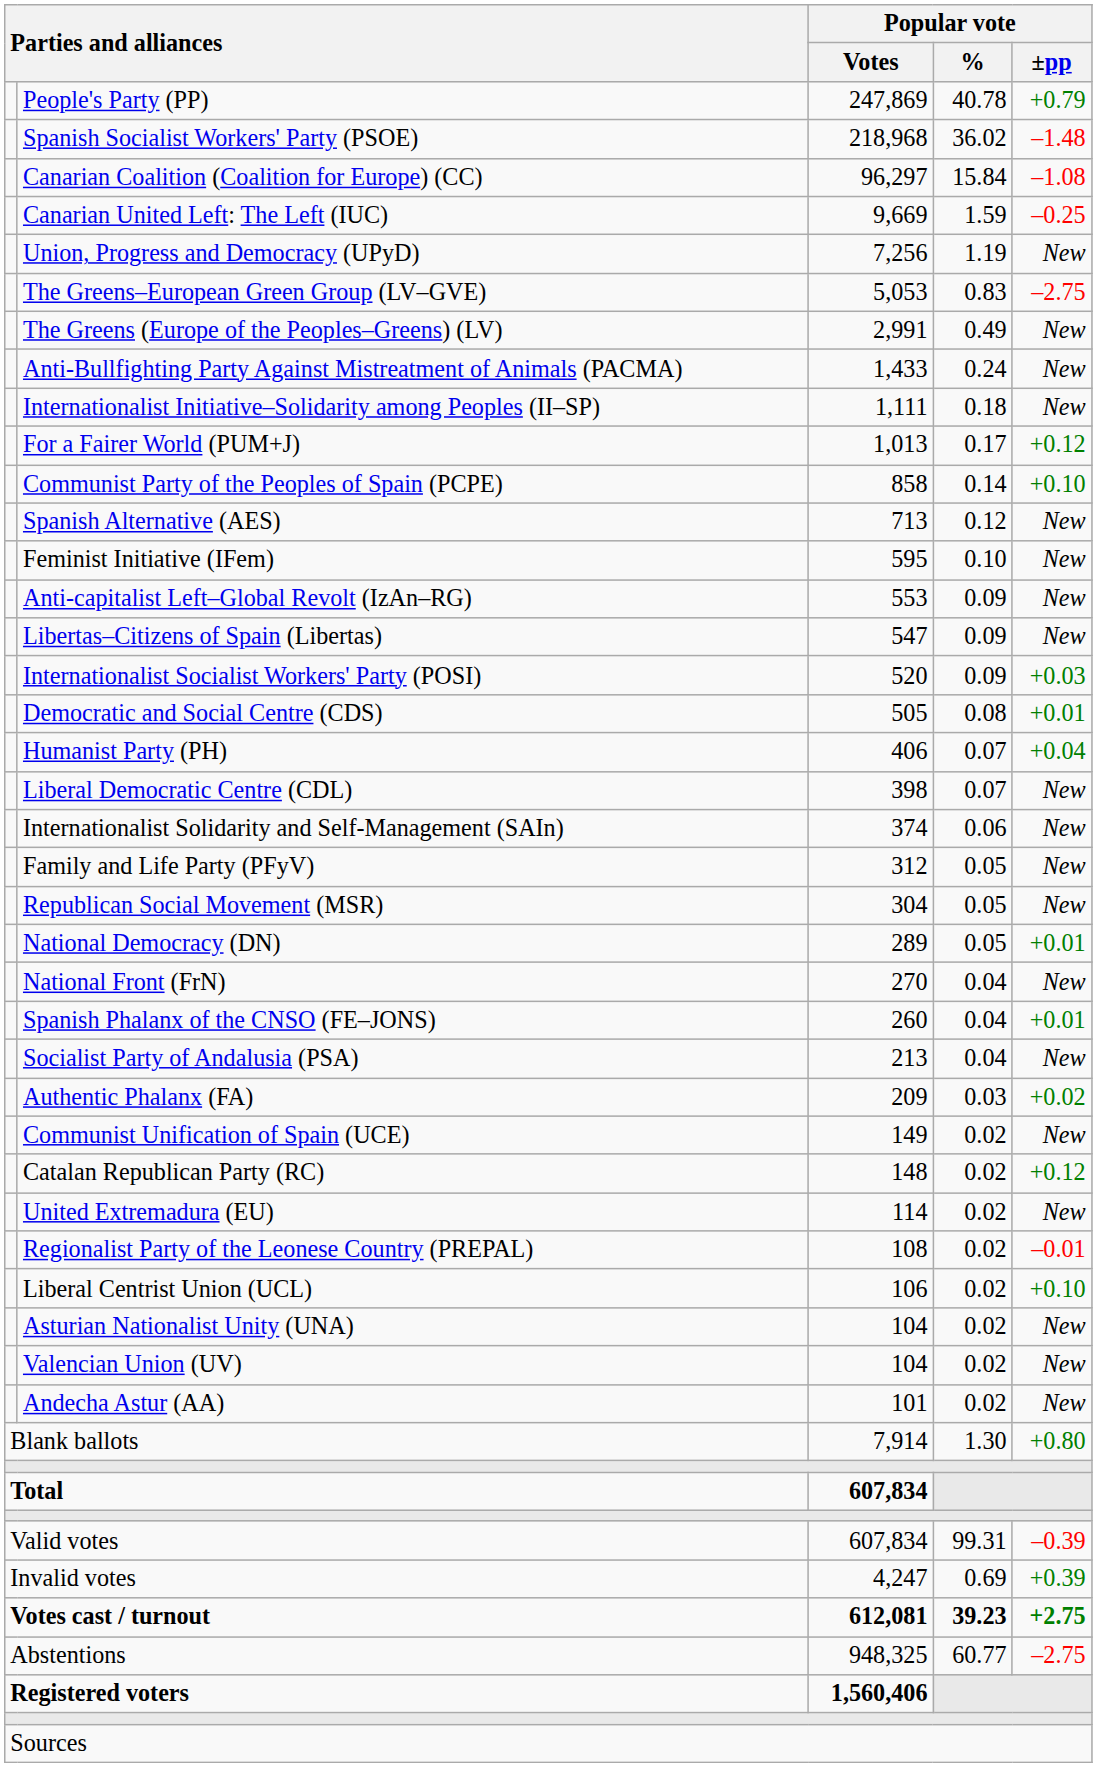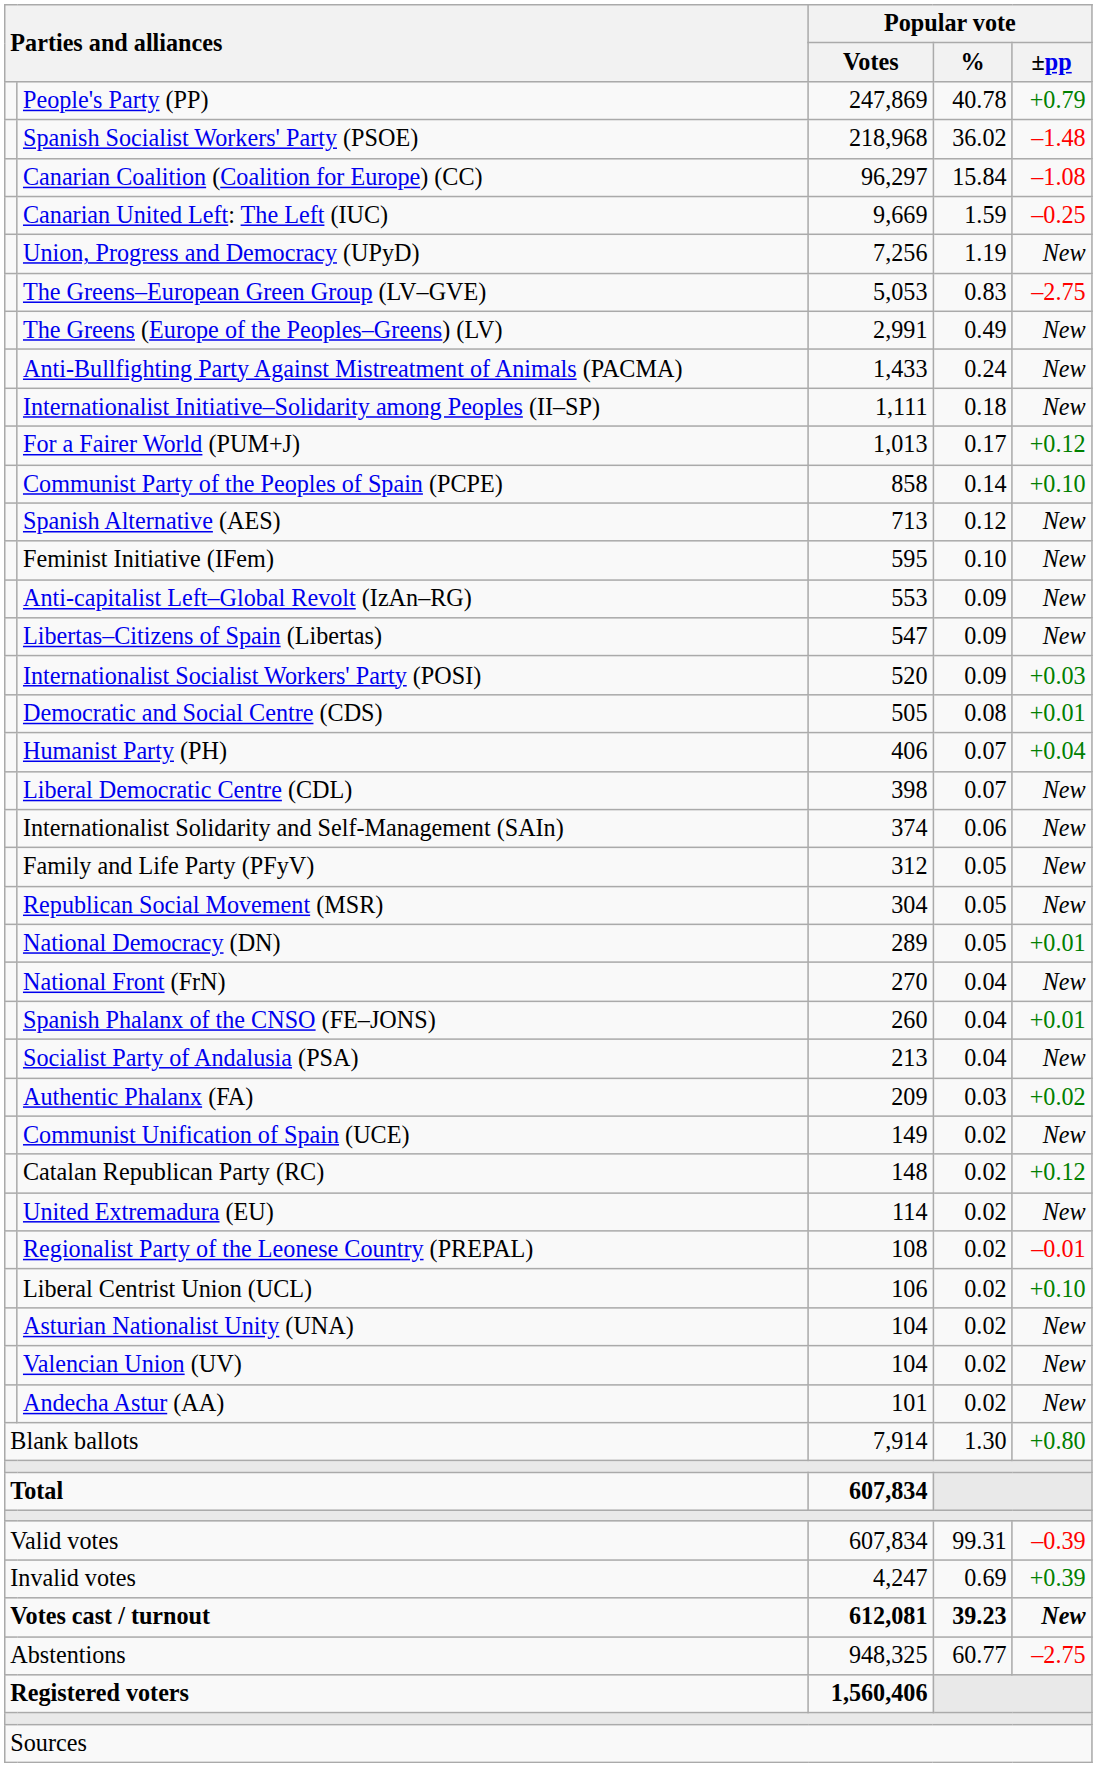(1058, 1616) +2.75 -> (1063, 1616) New
